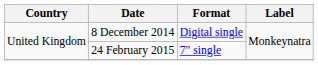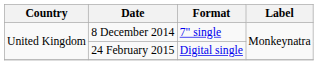(211, 32) Digital single -> (200, 32) 7" single
(200, 50) 7" single -> (211, 50) Digital single
